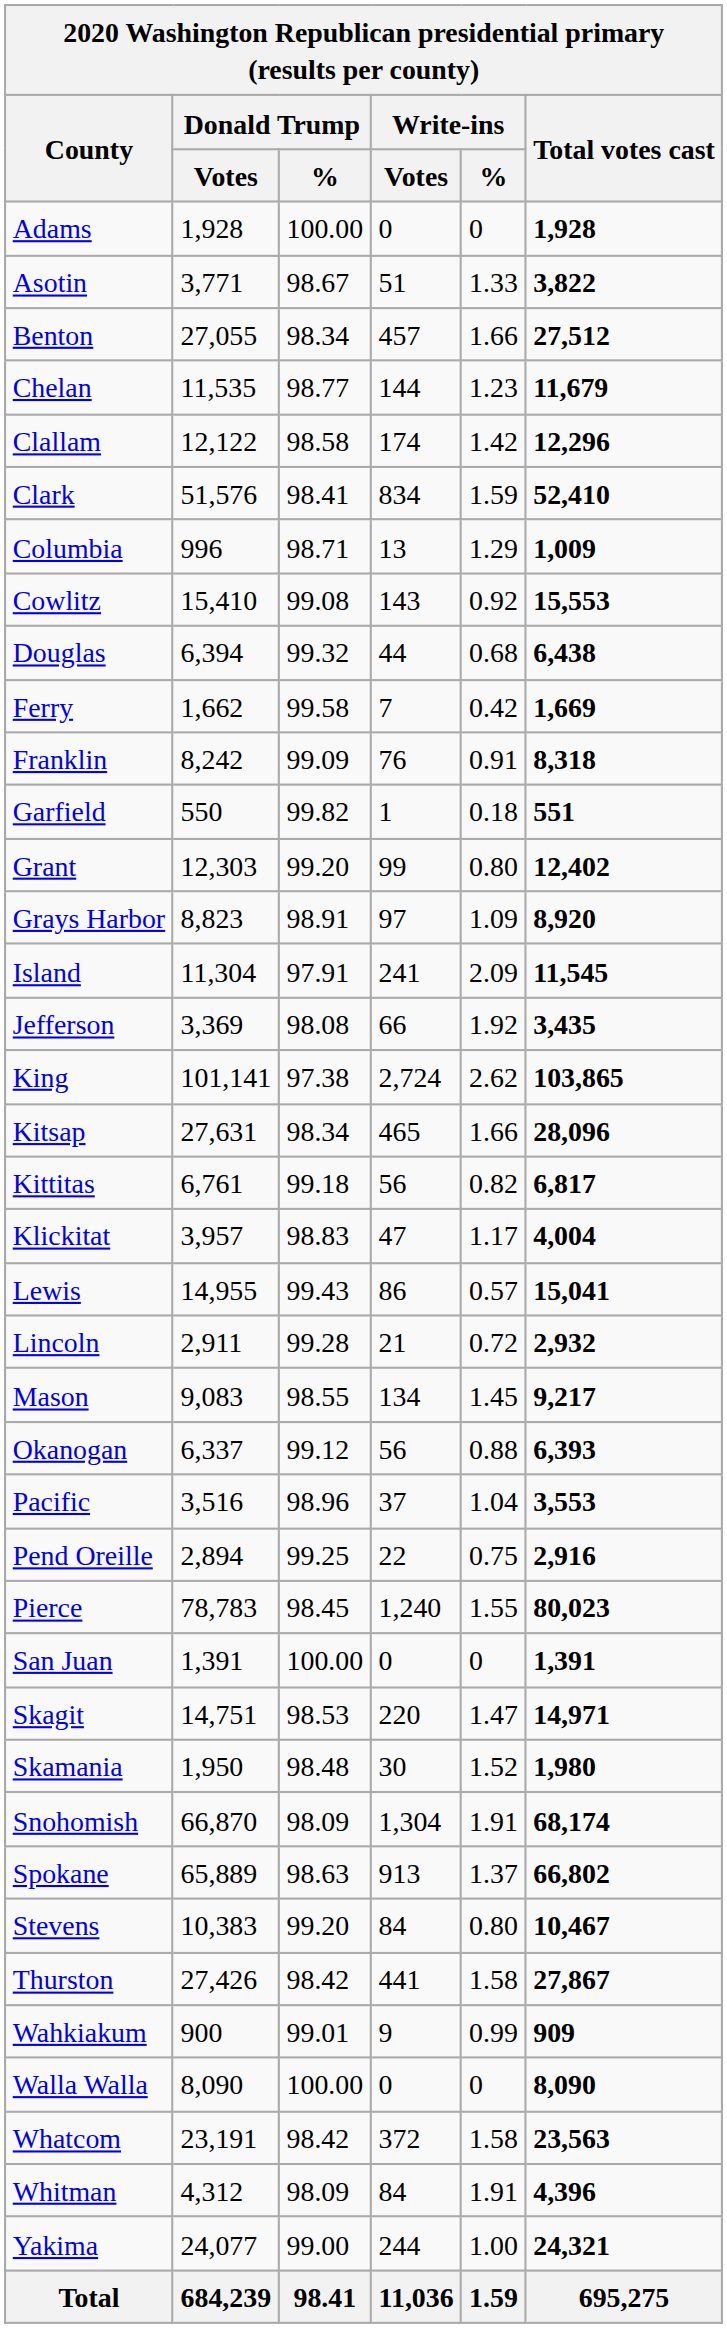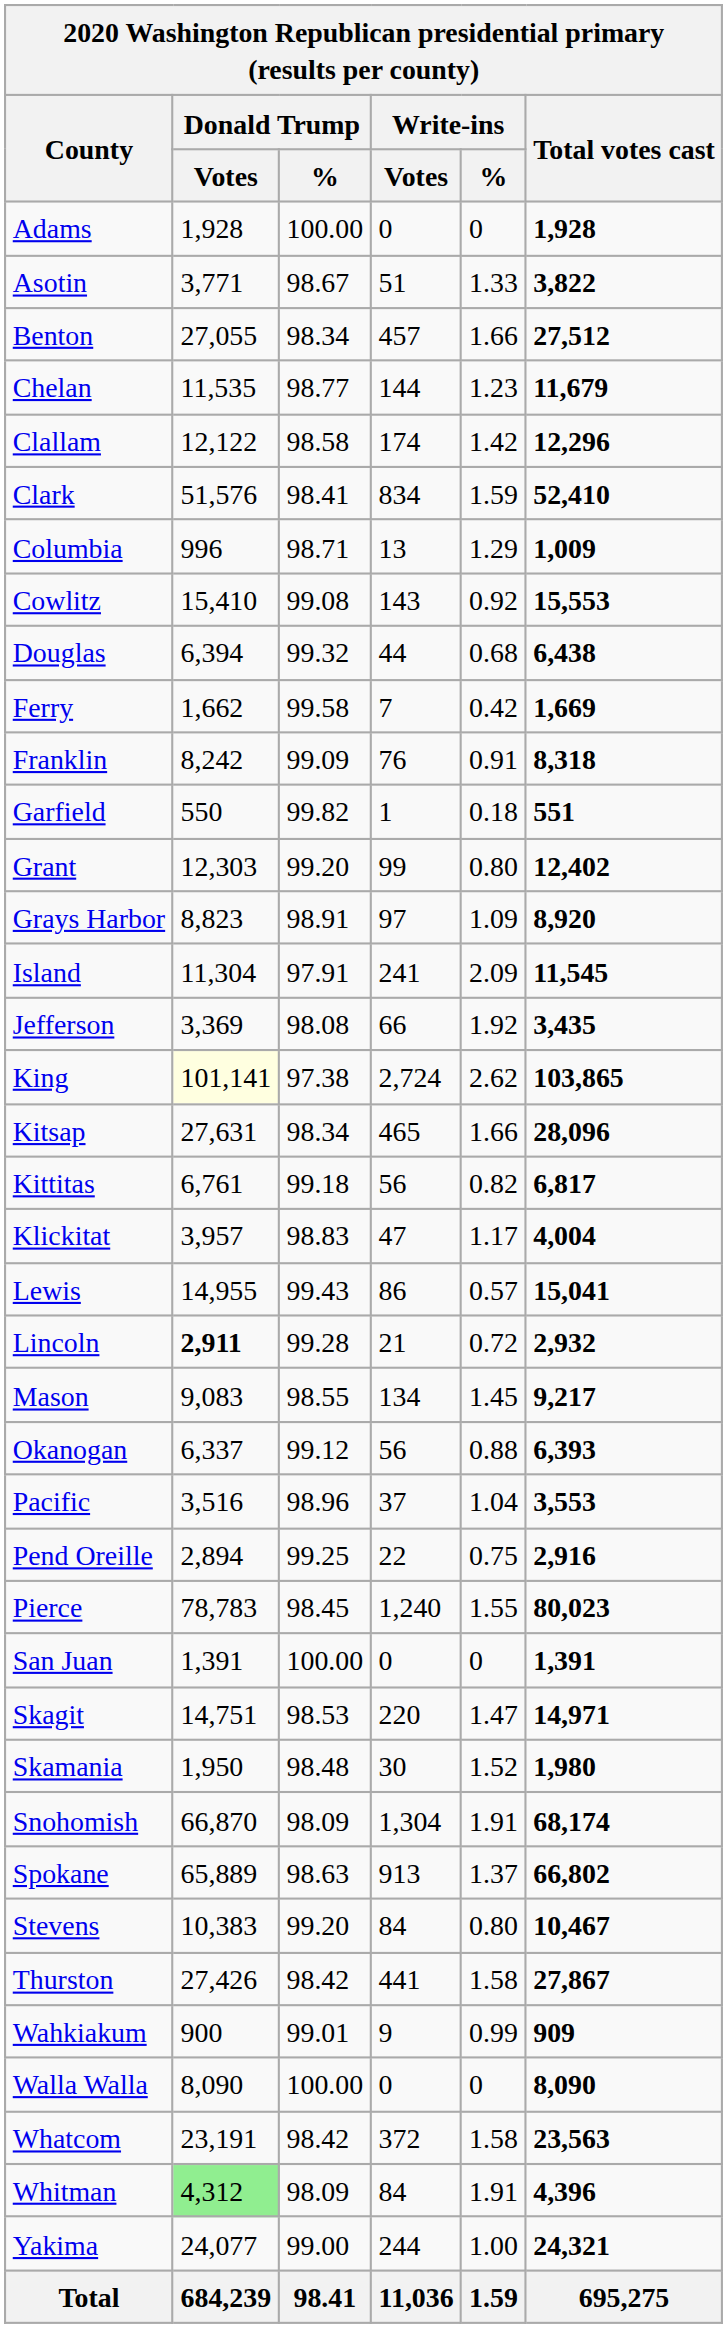(226, 1078) no background -> (226, 1078) lightyellow background
(211, 1343) normal -> (211, 1341) bold
(212, 2192) no background -> (212, 2192) lightgreen background
